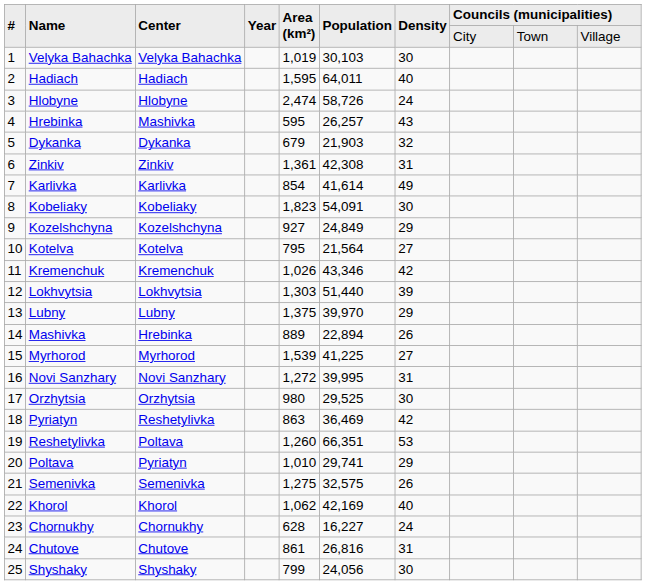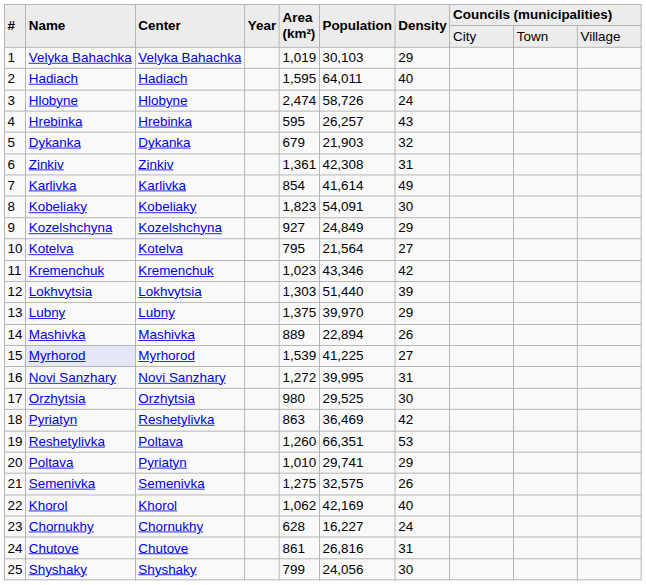(406, 57) 30 -> (406, 57) 29
(167, 121) Mashivka -> (165, 121) Hrebinka
(299, 270) 1,026 -> (299, 270) 1,023
(165, 334) Hrebinka -> (167, 334) Mashivka
(57, 356) no background -> (57, 356) lavender background
